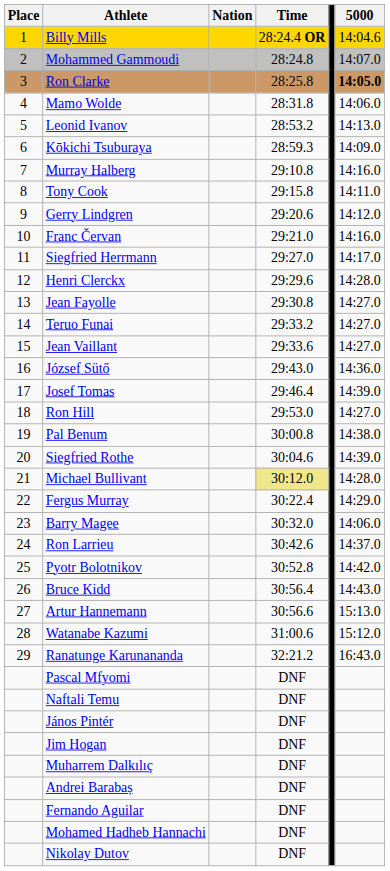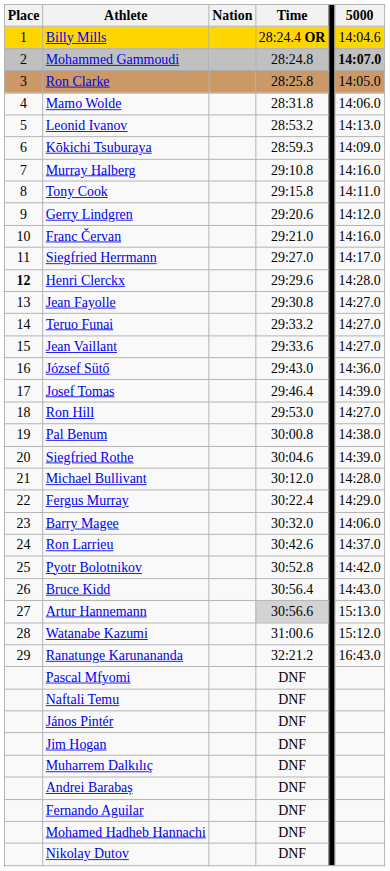(360, 59) normal -> (360, 59) bold
(360, 81) bold -> (360, 81) normal
(23, 280) normal -> (23, 280) bold
(292, 479) khaki background -> (292, 479) no background
(292, 611) no background -> (292, 611) lightgrey background
